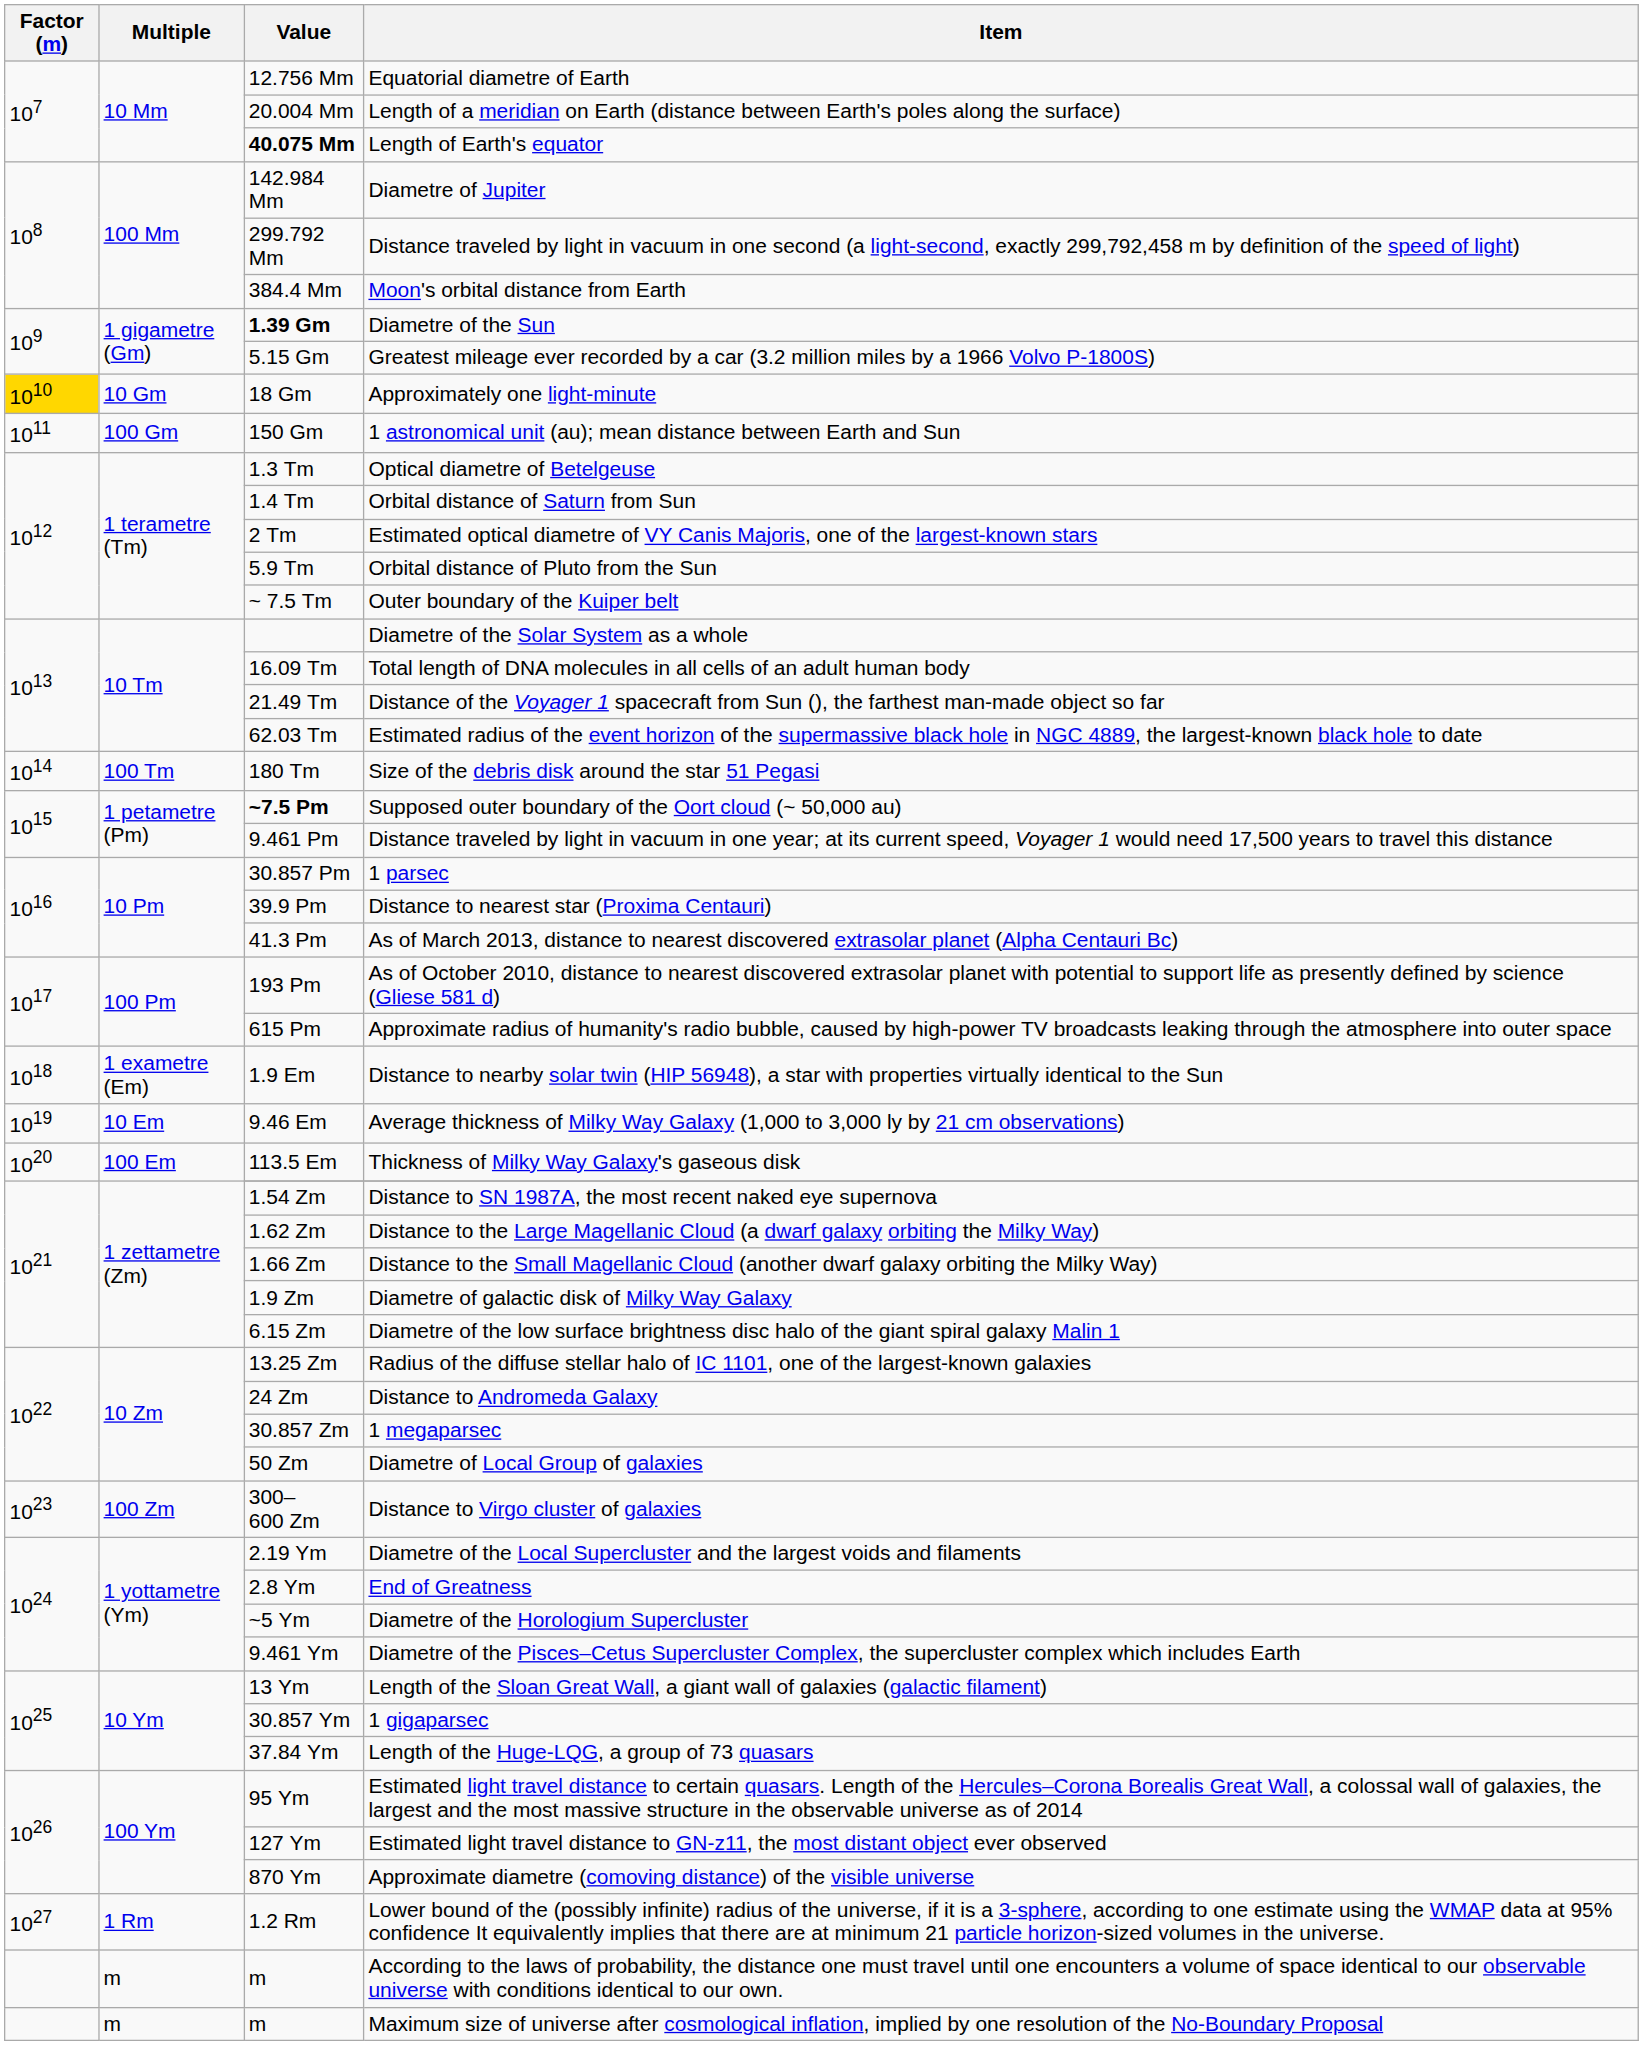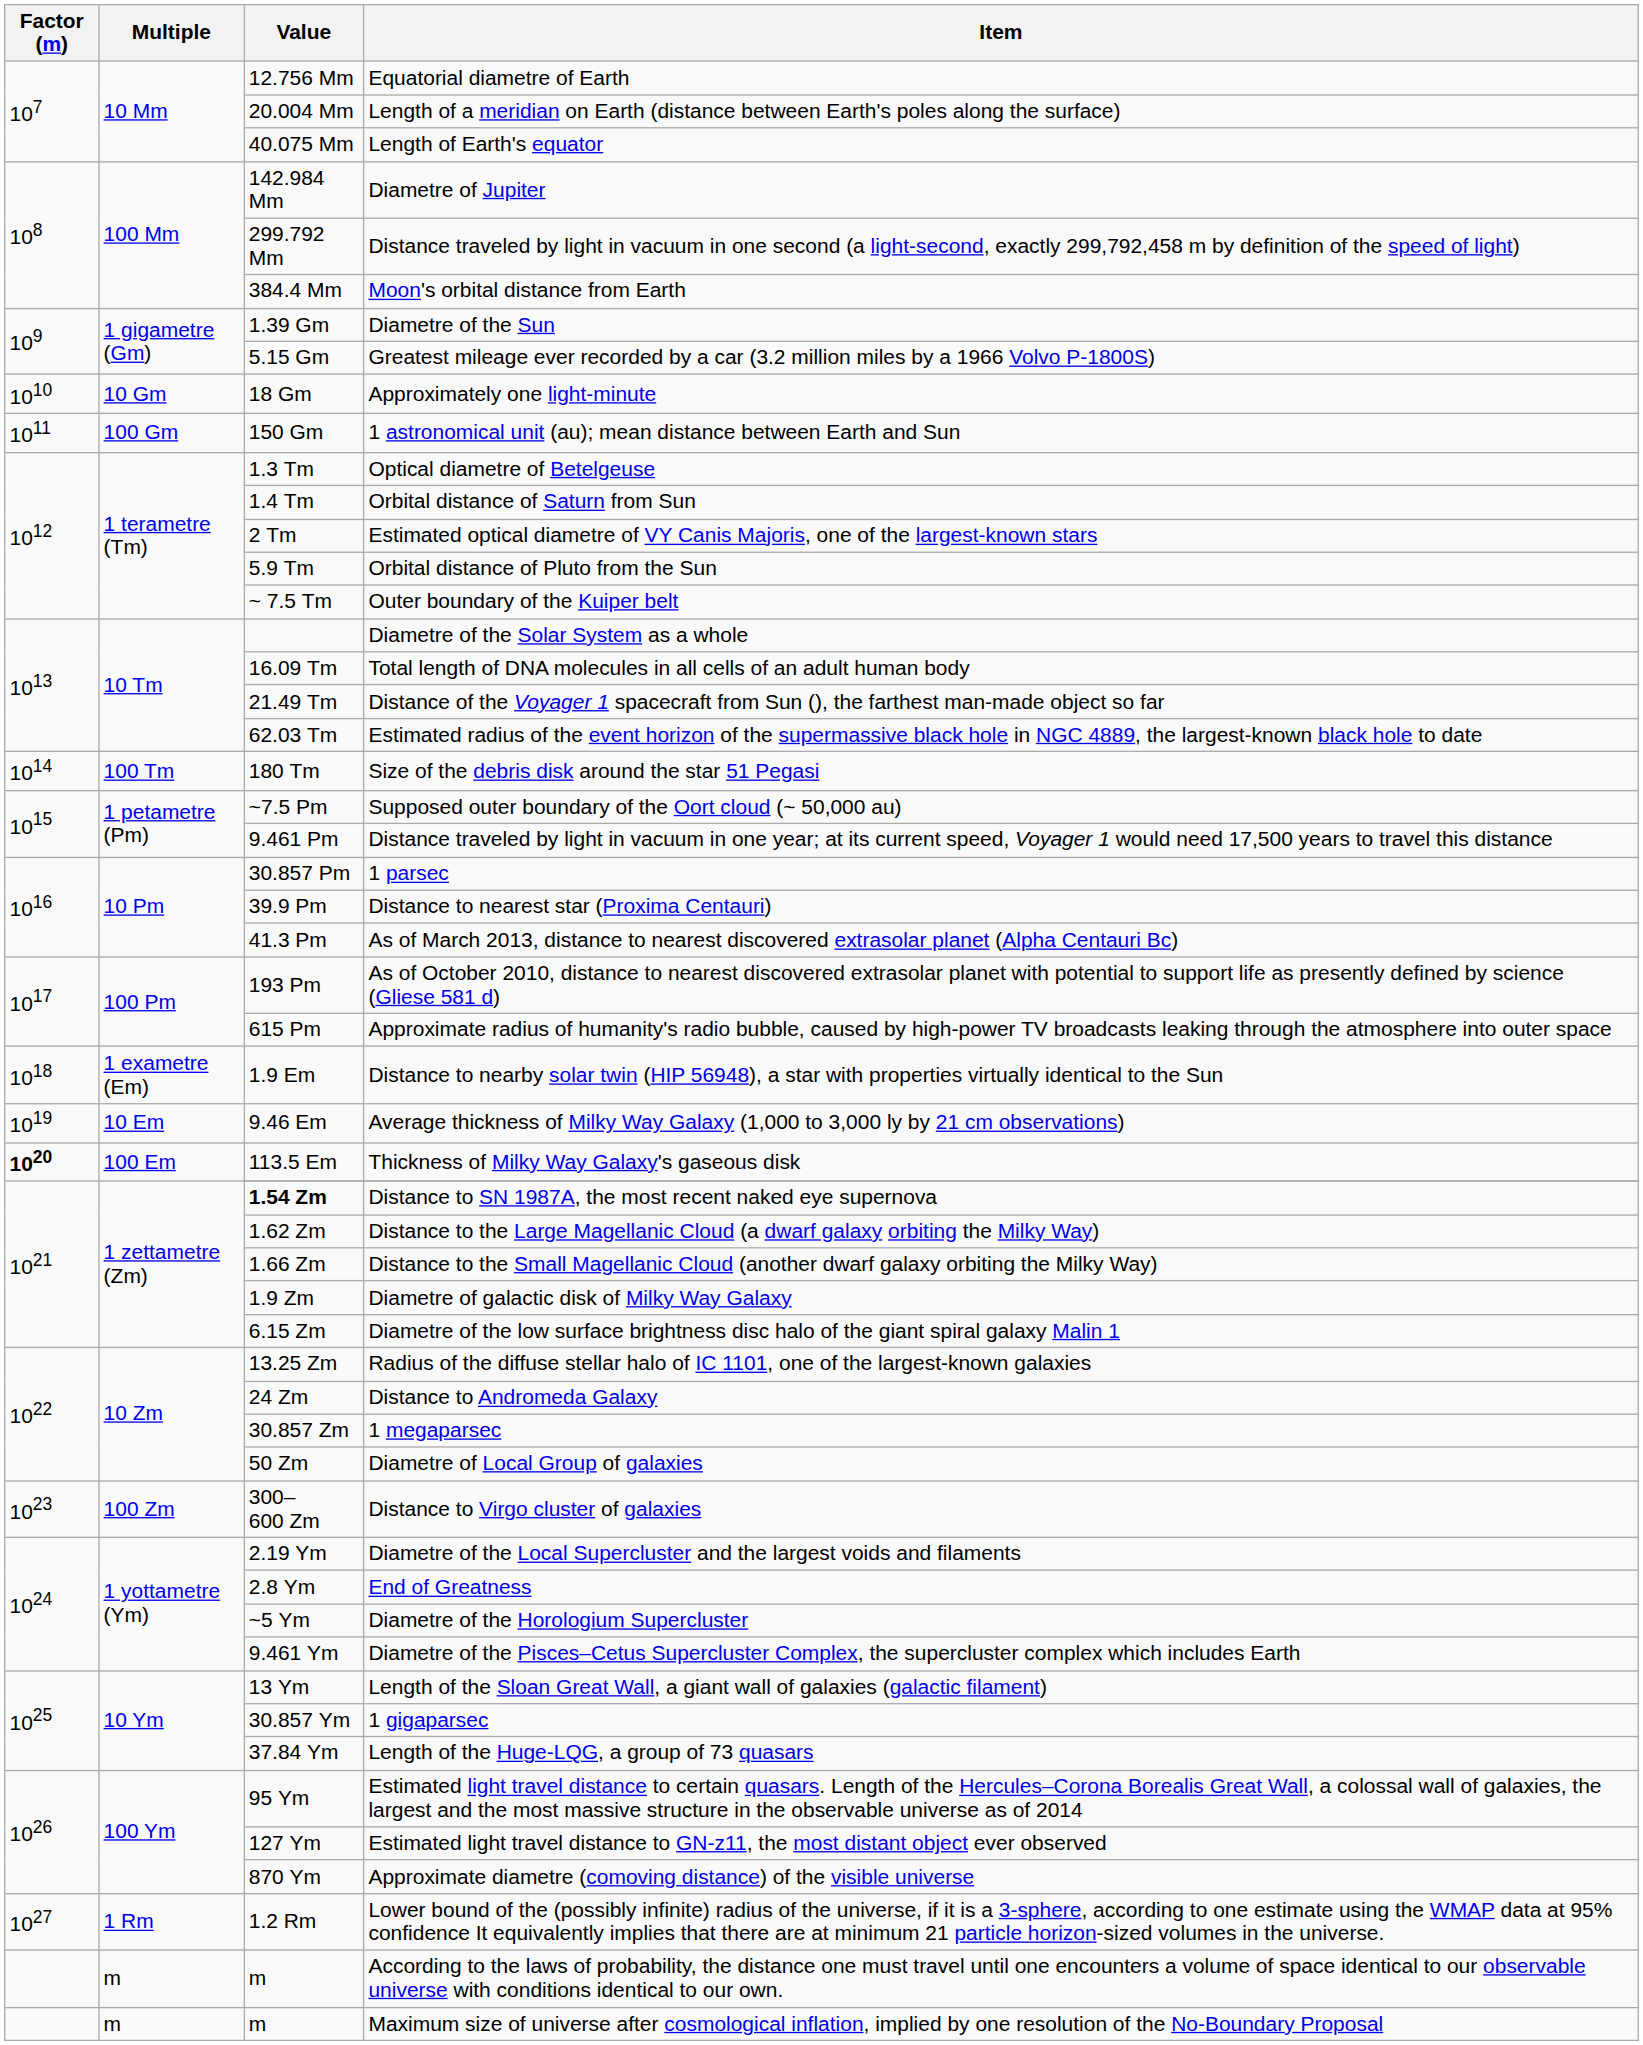(302, 144) bold -> (301, 144) normal
(290, 324) bold -> (289, 324) normal
(31, 393) gold background -> (31, 393) no background
(289, 806) bold -> (288, 806) normal
(31, 1161) normal -> (31, 1161) bold
(287, 1197) normal -> (288, 1197) bold
